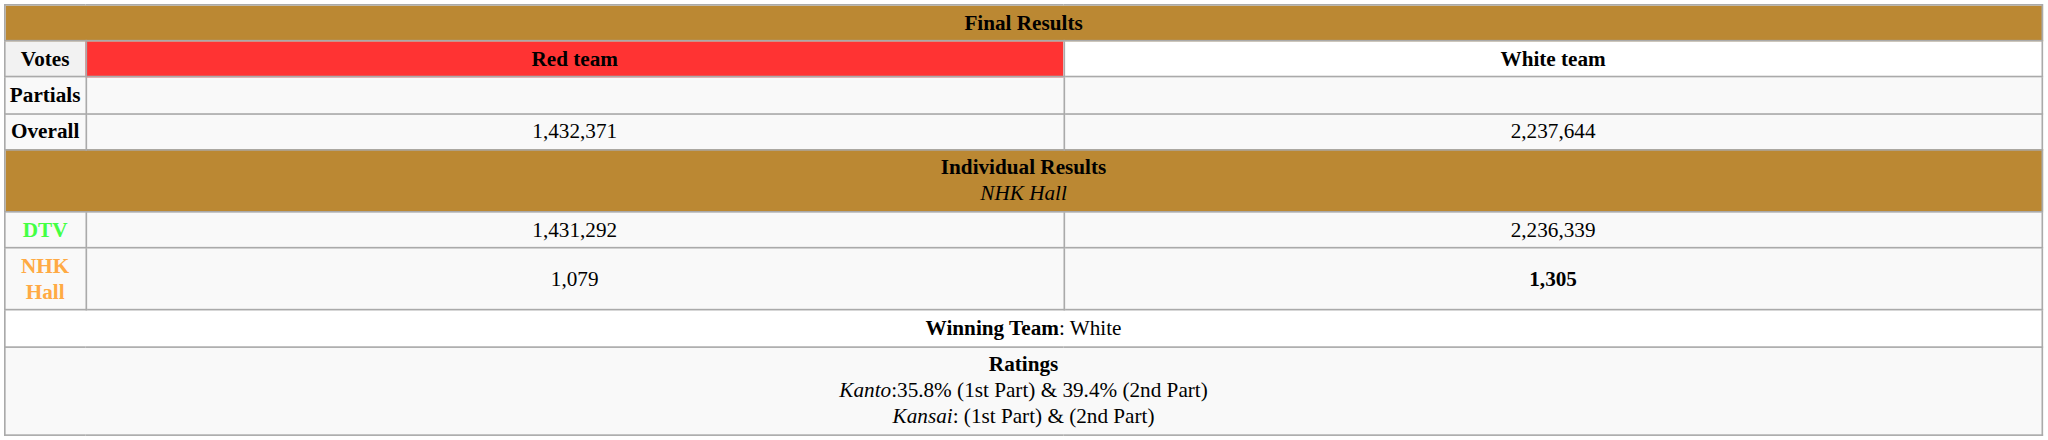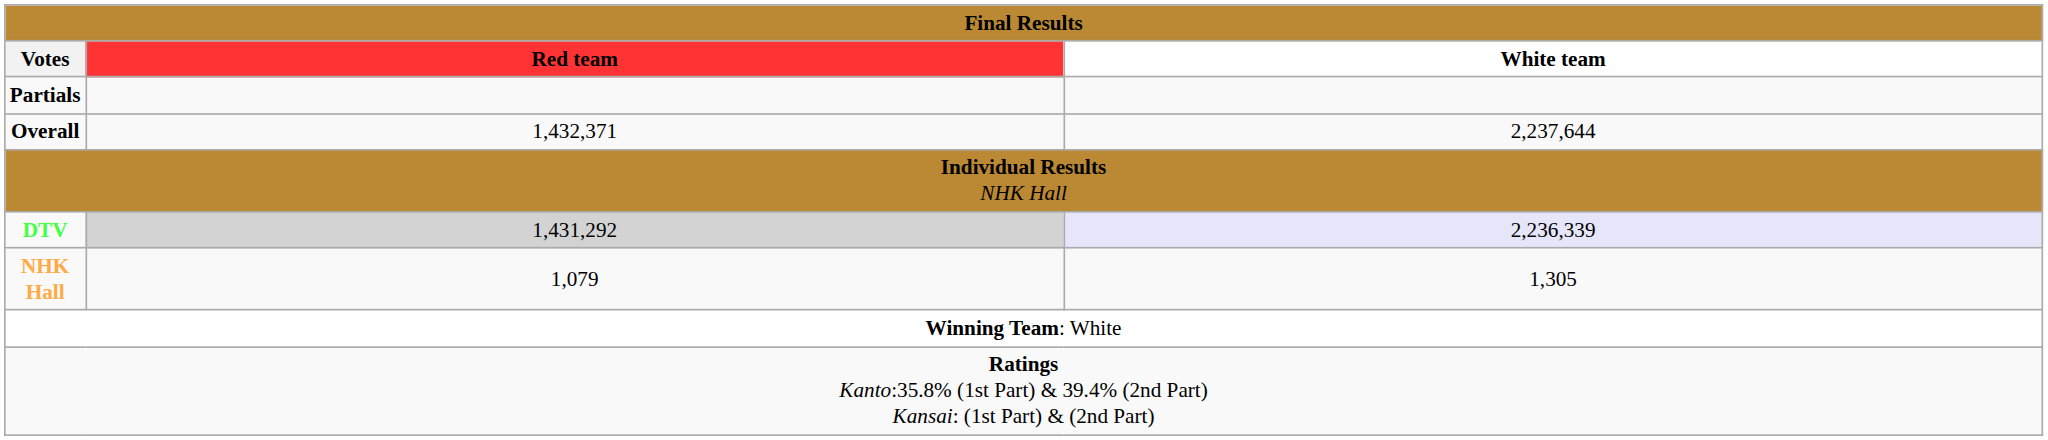(575, 229) no background -> (575, 229) lightgrey background
(1553, 229) no background -> (1553, 229) lavender background
(1553, 278) bold -> (1553, 278) normal
